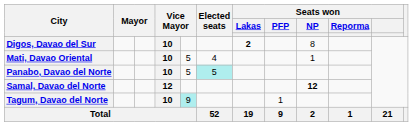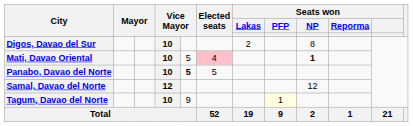(248, 44) bold -> (248, 44) normal
(214, 58) no background -> (214, 58) pink background
(313, 58) normal -> (313, 58) bold
(188, 72) normal -> (188, 72) bold
(214, 72) paleturquoise background -> (214, 72) no background
(313, 86) bold -> (313, 86) normal
(188, 101) paleturquoise background -> (188, 101) no background
(280, 101) no background -> (280, 101) lightyellow background
